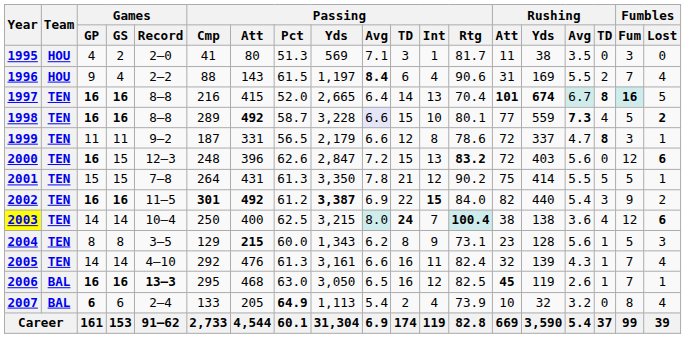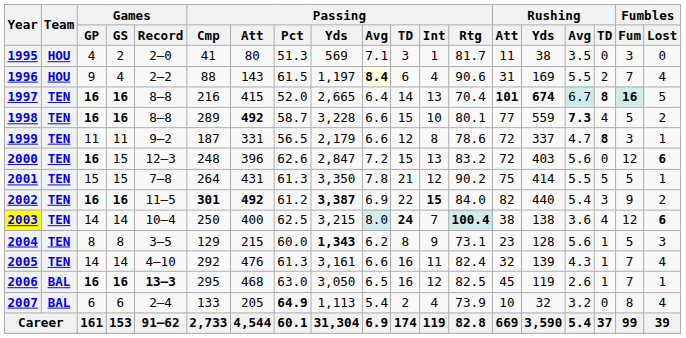(377, 76) no background -> (377, 76) lightyellow background
(377, 118) lavender background -> (377, 118) no background
(662, 118) bold -> (662, 118) normal
(471, 159) bold -> (471, 159) normal
(252, 241) bold -> (252, 241) normal
(336, 241) normal -> (336, 241) bold
(507, 282) bold -> (507, 282) normal
(92, 302) bold -> (92, 302) normal
